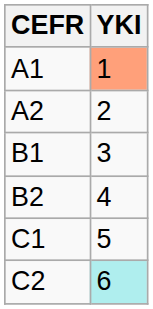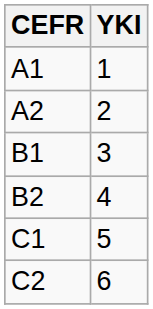(104, 68) lightsalmon background -> (104, 68) no background
(104, 281) paleturquoise background -> (104, 281) no background
